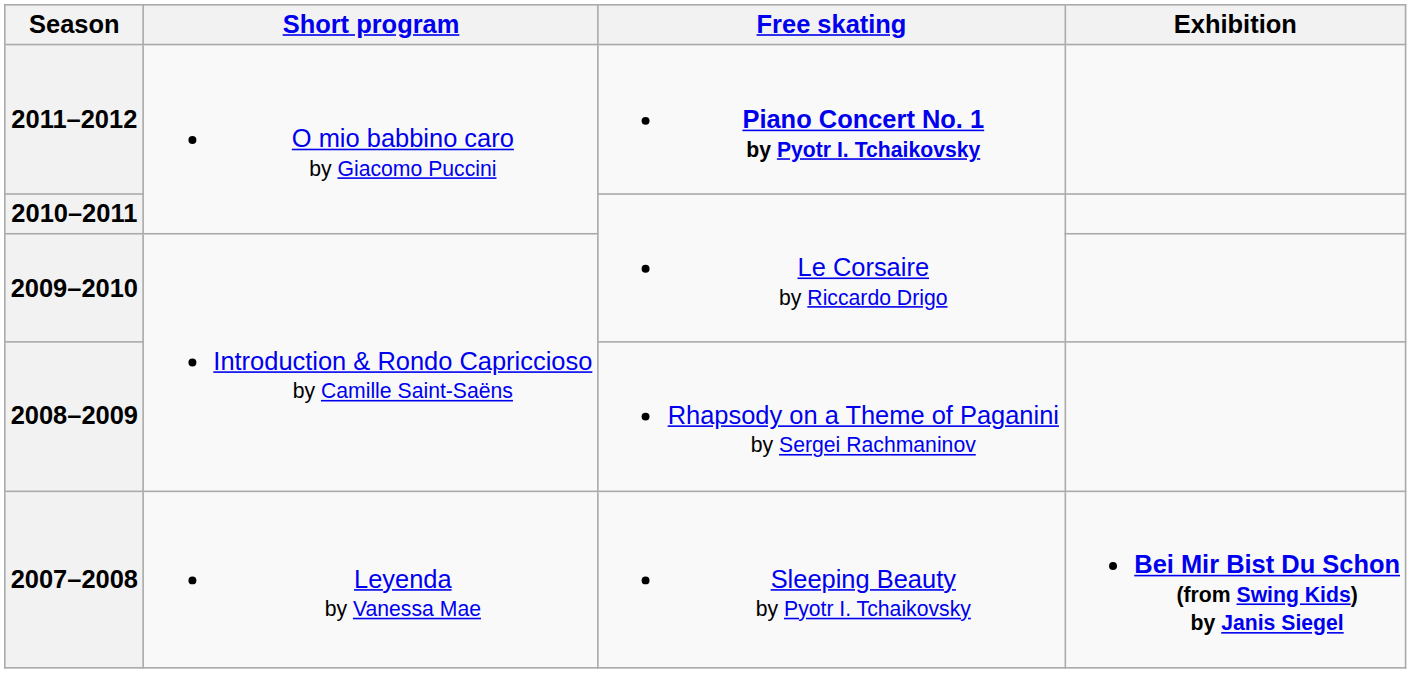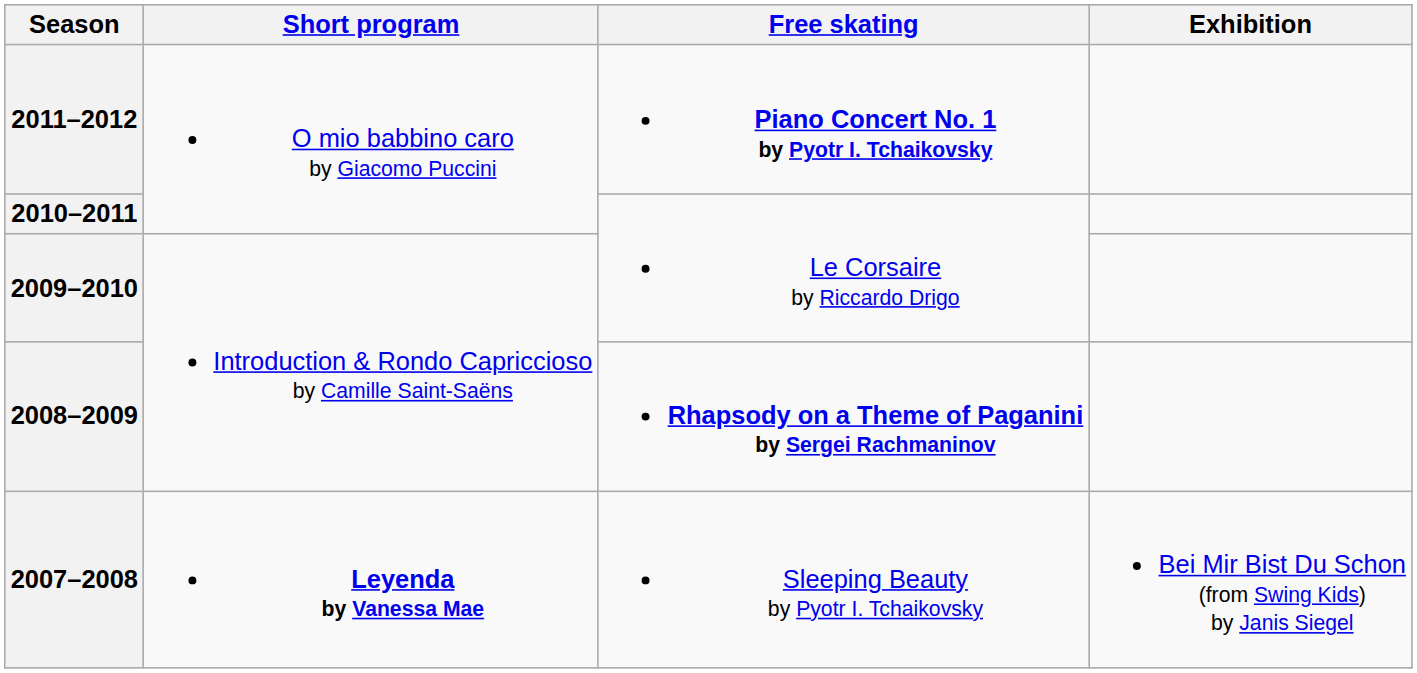(831, 431) normal -> (844, 431) bold
(371, 593) normal -> (371, 593) bold
(1235, 593) bold -> (1250, 593) normal
